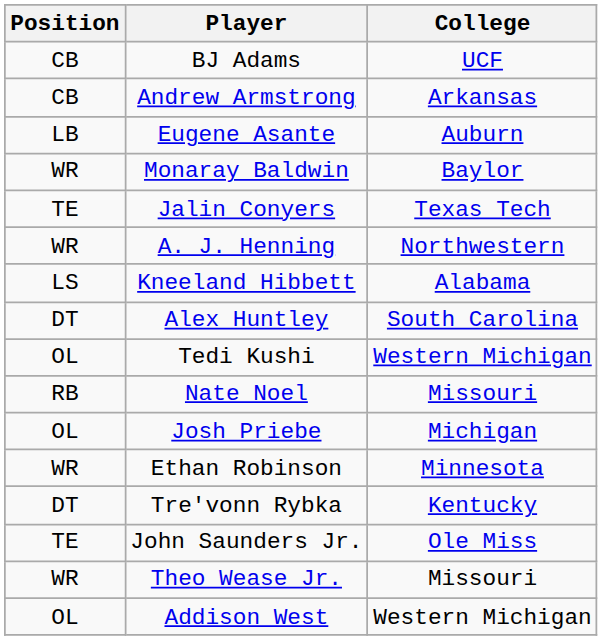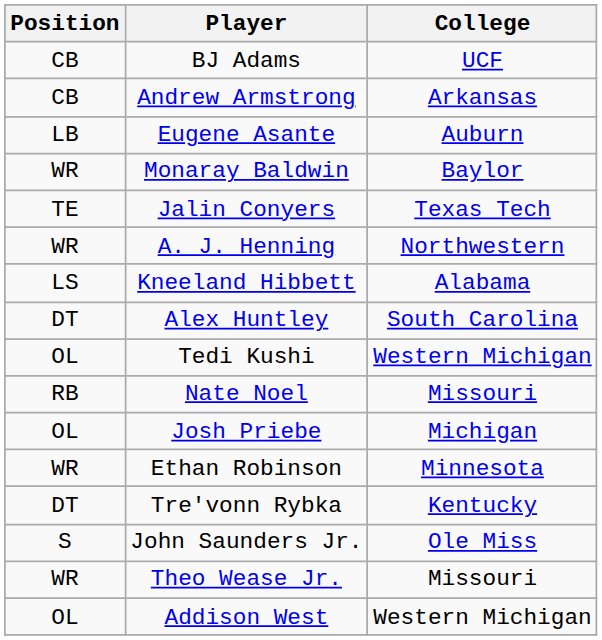(65, 543) TE -> (65, 543) S
